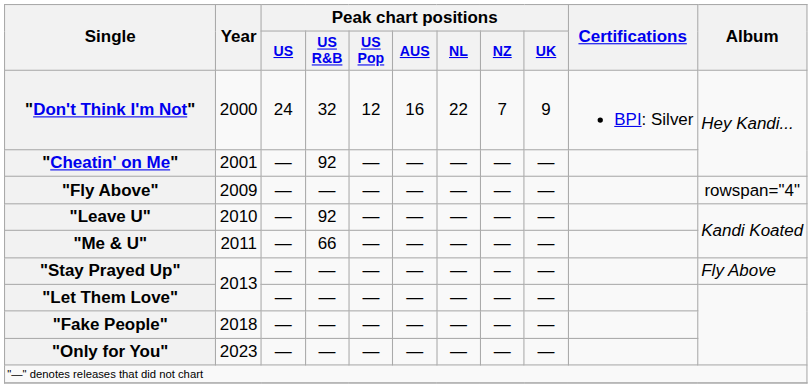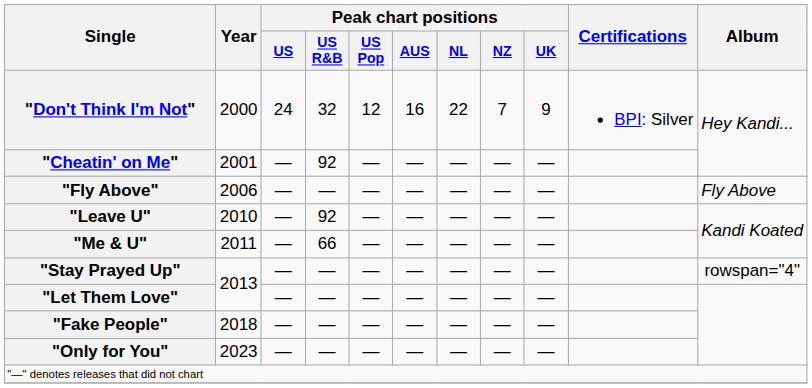(239, 190) 2009 -> (239, 190) 2006
(752, 190) rowspan="4" -> (739, 190) Fly Above
(739, 270) Fly Above -> (752, 270) rowspan="4"
